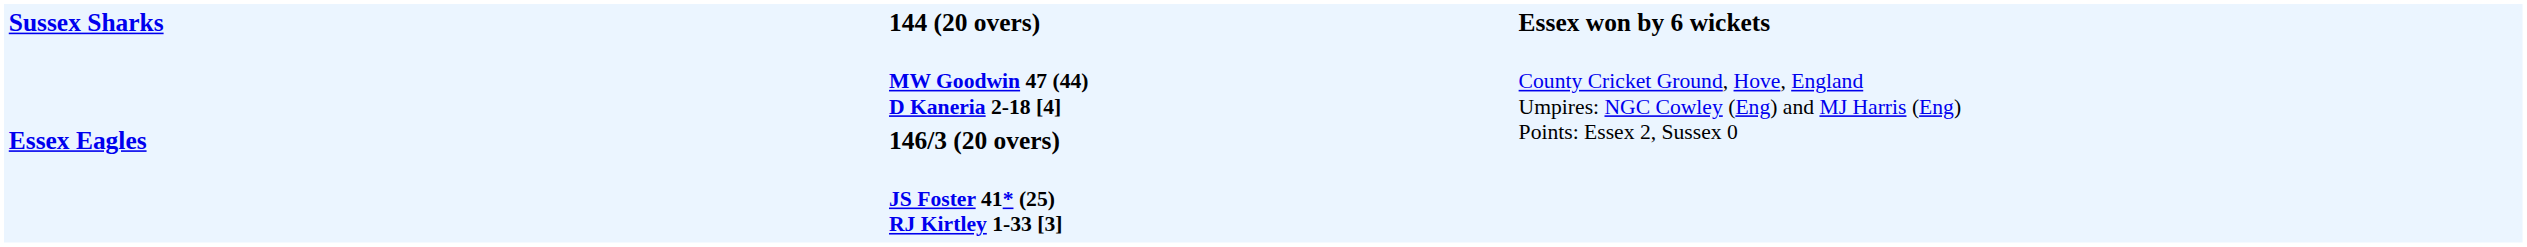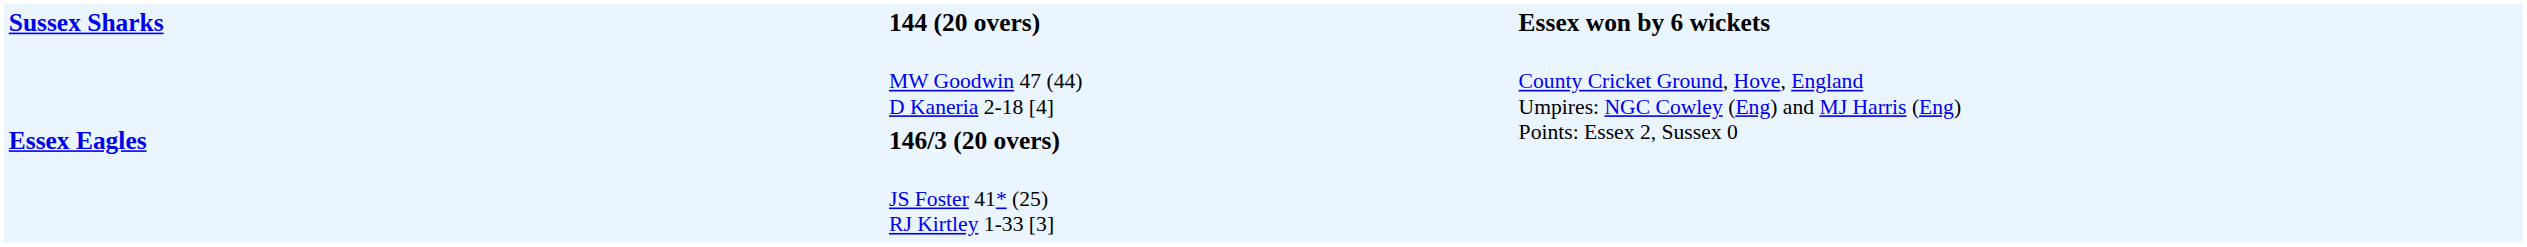(989, 94) bold -> (986, 94) normal
(976, 211) bold -> (972, 211) normal
